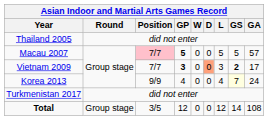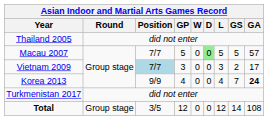(155, 53) pink background -> (155, 53) no background
(183, 53) bold -> (183, 53) normal
(209, 53) no background -> (209, 53) lightgreen background
(155, 67) no background -> (155, 67) lightblue background
(183, 67) bold -> (183, 67) normal
(209, 67) lightsalmon background -> (209, 67) no background
(236, 67) bold -> (236, 67) normal
(236, 81) lightyellow background -> (236, 81) no background
(254, 81) normal -> (254, 81) bold
